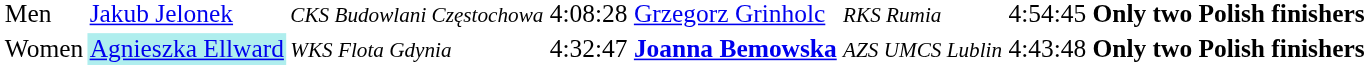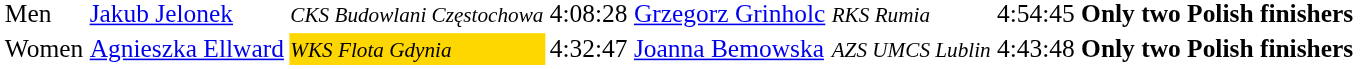(187, 48) paleturquoise background -> (187, 48) no background
(371, 50) no background -> (371, 50) gold background
(735, 48) bold -> (729, 48) normal
